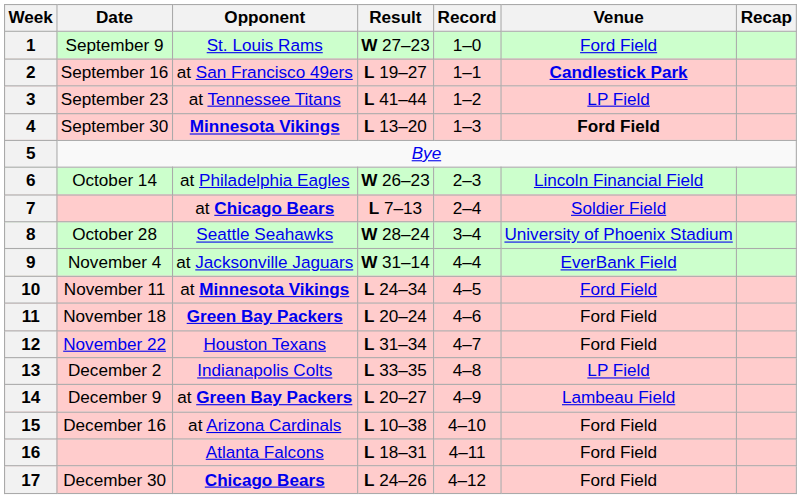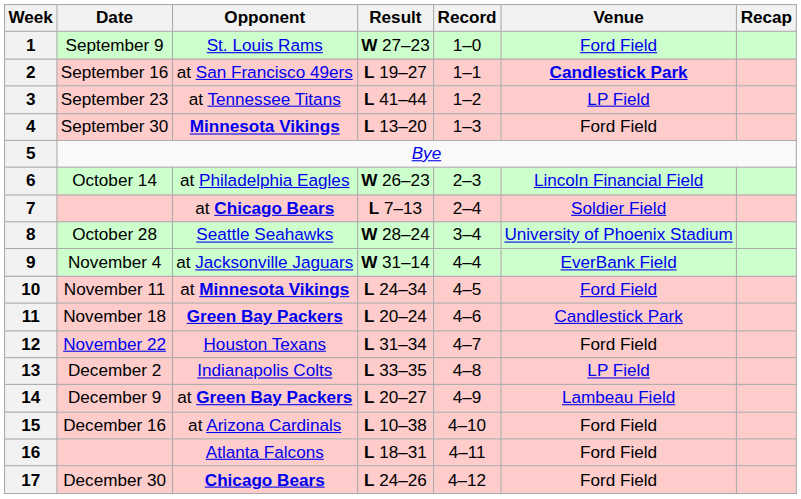(619, 126) bold -> (619, 126) normal
(619, 316) Ford Field -> (619, 316) Candlestick Park
